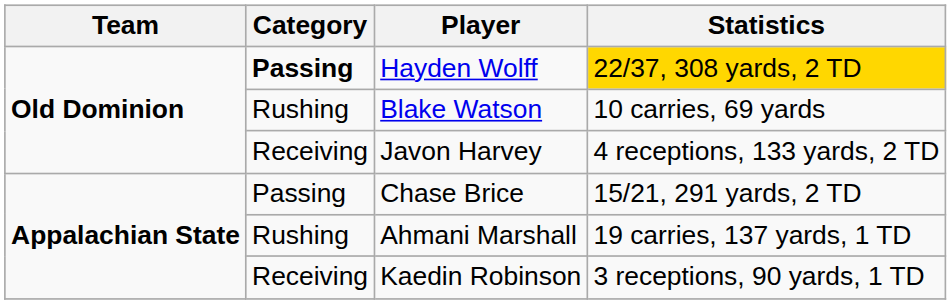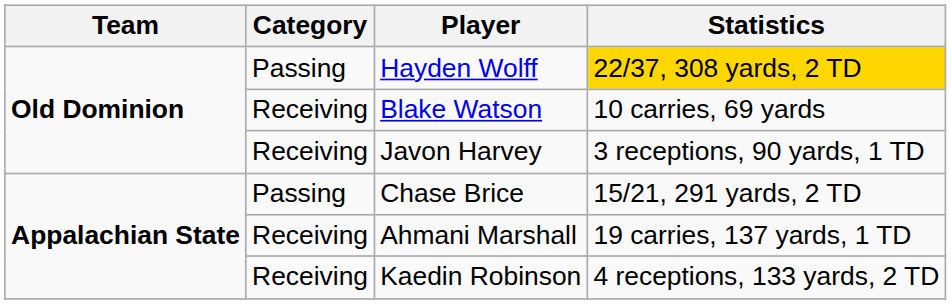(303, 67) bold -> (299, 67) normal
(301, 109) Rushing -> (310, 109) Receiving
(766, 151) 4 receptions, 133 yards, 2 TD -> (759, 151) 3 receptions, 90 yards, 1 TD
(301, 235) Rushing -> (310, 235) Receiving
(759, 277) 3 receptions, 90 yards, 1 TD -> (766, 277) 4 receptions, 133 yards, 2 TD
